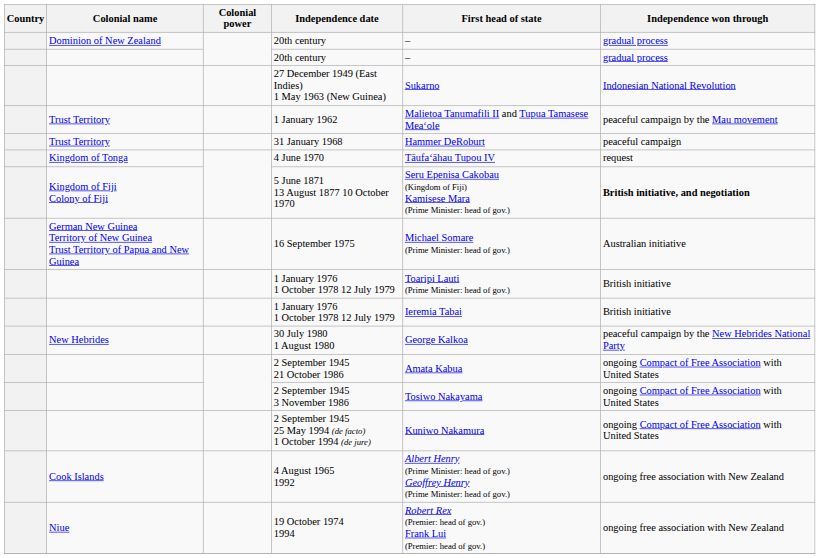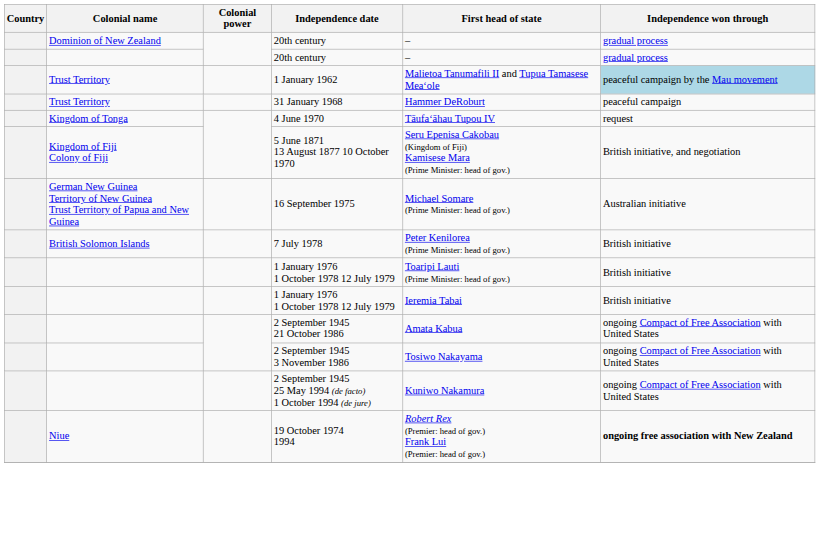- row: (125, 85)
(690, 119) no background -> (690, 79) lightblue background
(676, 192) bold -> (672, 152) normal
+ row: (99, 244)
- row: (79, 340)
- row: (76, 476)
(693, 528) normal -> (698, 436) bold
